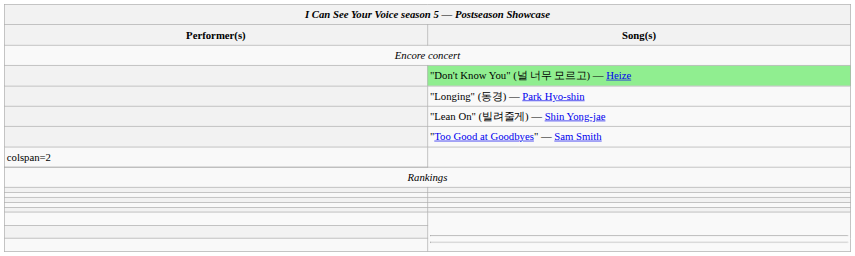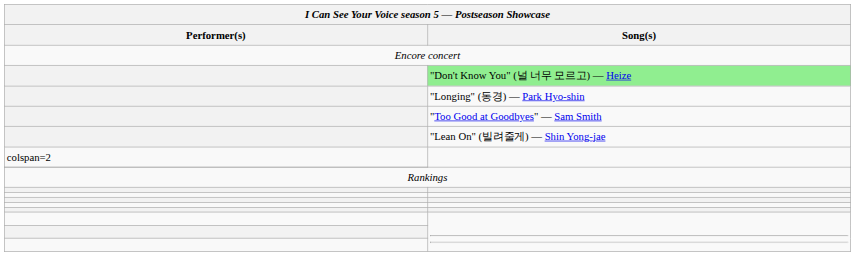(518, 116) "Lean On" (빌려줄게) — Shin Yong-jae -> (516, 116) "Too Good at Goodbyes" — Sam Smith
(516, 137) "Too Good at Goodbyes" — Sam Smith -> (518, 137) "Lean On" (빌려줄게) — Shin Yong-jae
